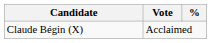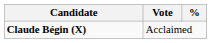(45, 30) normal -> (46, 30) bold
